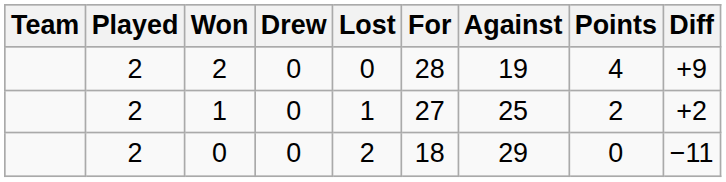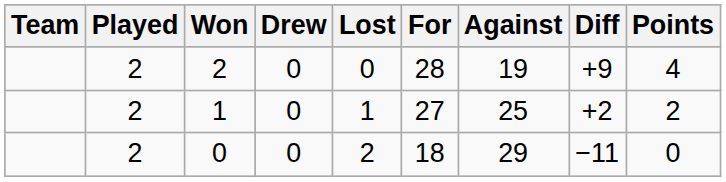columns swapped: (692, 25) <-> (616, 25)
